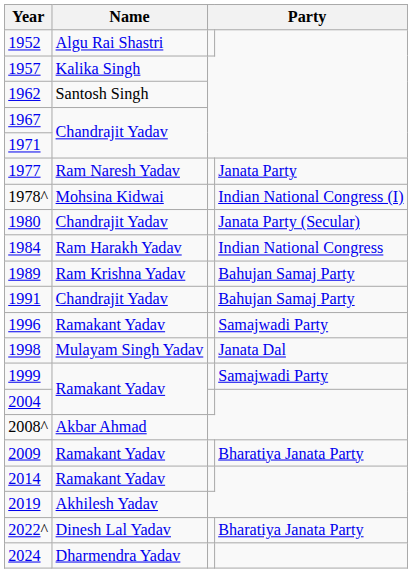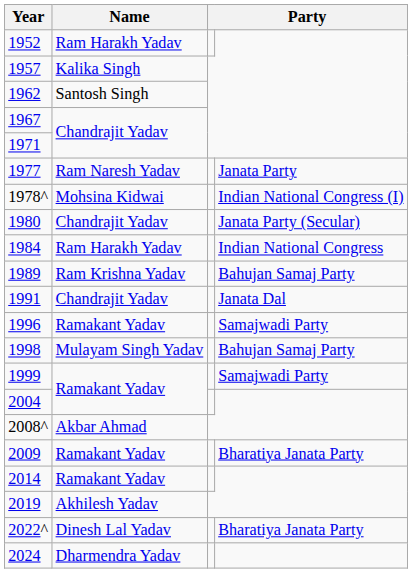(109, 42) Algu Rai Shastri -> (119, 42) Ram Harakh Yadav
(286, 299) Bahujan Samaj Party -> (252, 299) Janata Dal
(252, 350) Janata Dal -> (286, 350) Bahujan Samaj Party
